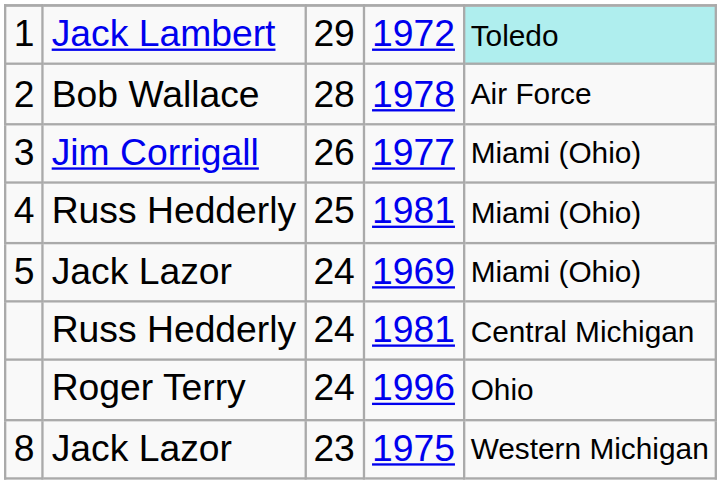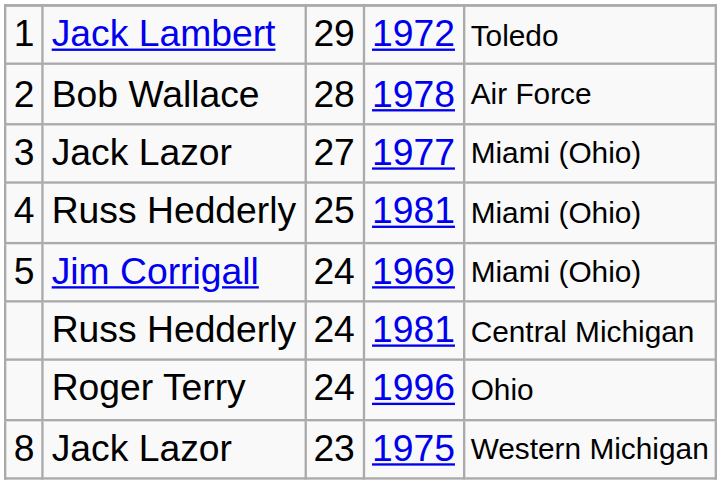(515, 35) paleturquoise background -> (515, 35) no background
(155, 152) Jim Corrigall -> (142, 152) Jack Lazor
(334, 152) 26 -> (334, 152) 27
(142, 270) Jack Lazor -> (155, 270) Jim Corrigall
